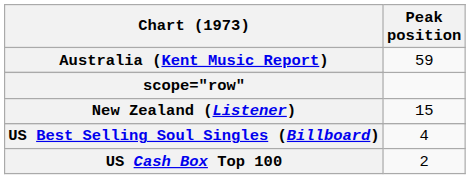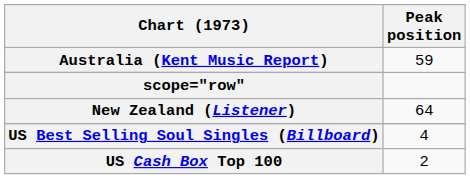(424, 111) 15 -> (424, 111) 64
